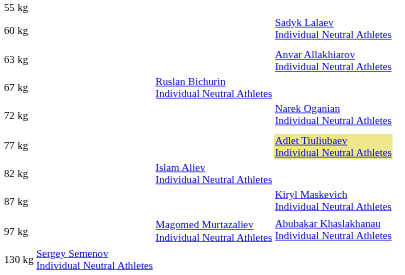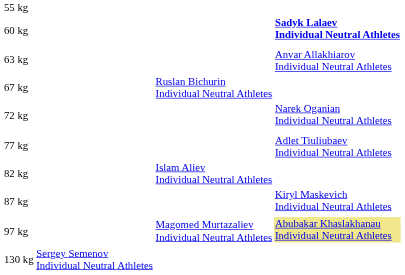(333, 28) normal -> (337, 28) bold
(333, 146) khaki background -> (333, 146) no background
(333, 229) no background -> (333, 229) khaki background
